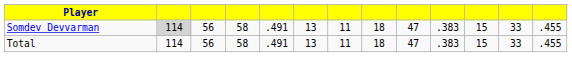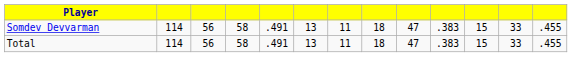(174, 28) lightgrey background -> (174, 28) no background
